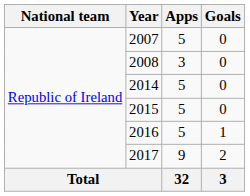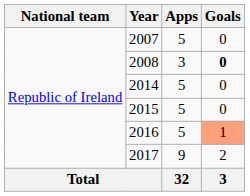(223, 62) normal -> (223, 62) bold
(223, 132) no background -> (223, 132) lightsalmon background
